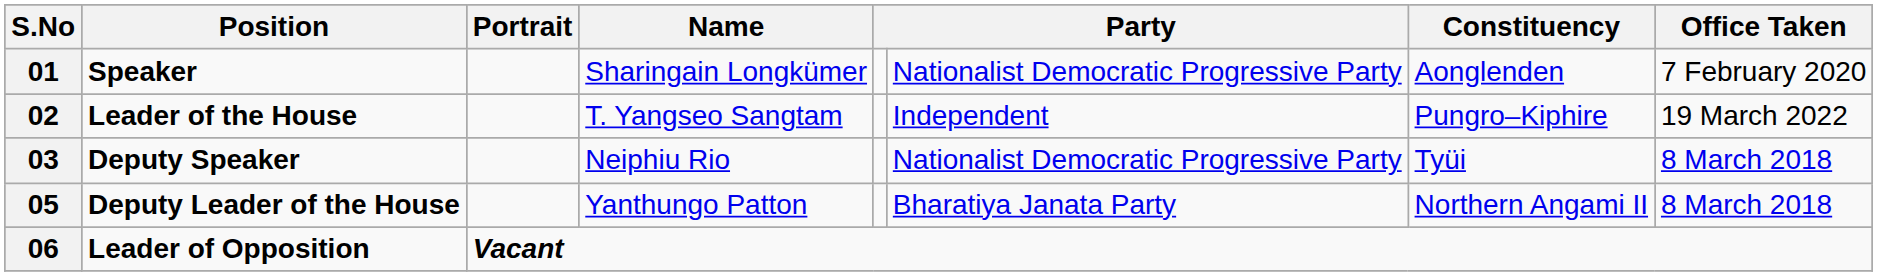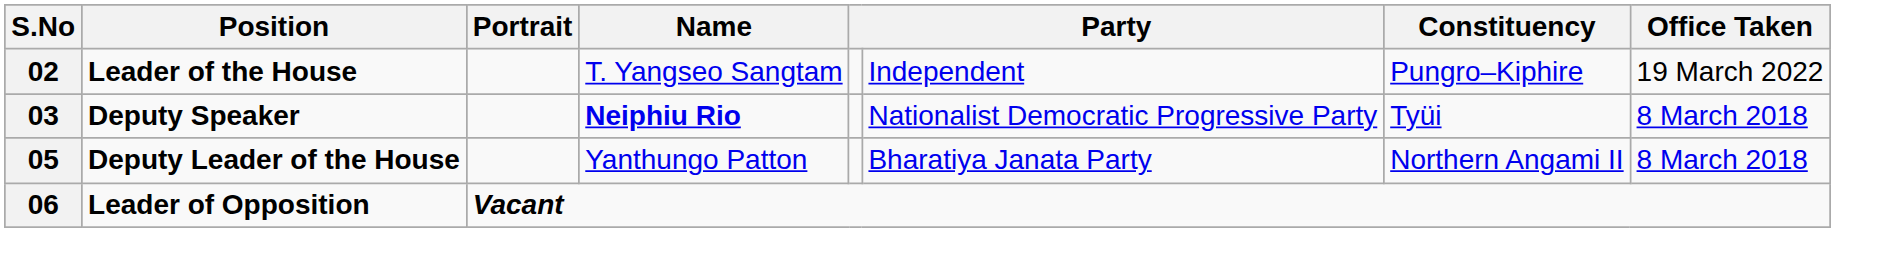- row: (43, 71)
(658, 159) normal -> (663, 115) bold
